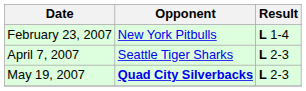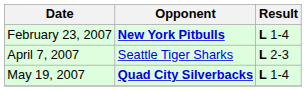(167, 34) normal -> (171, 34) bold
(274, 75) L 2-3 -> (274, 75) L 1-4
